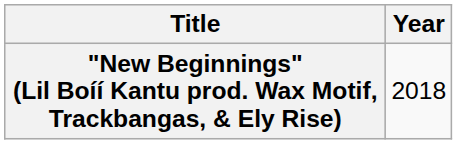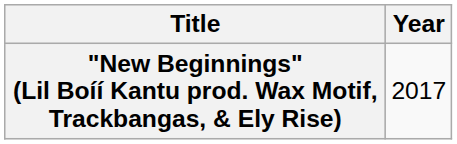(419, 90) 2018 -> (419, 90) 2017
